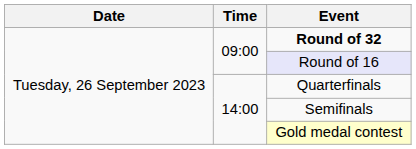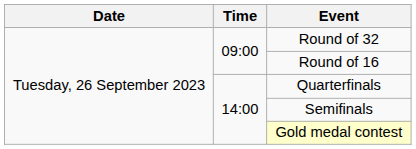(339, 39) bold -> (339, 39) normal
(339, 62) lavender background -> (339, 62) no background
